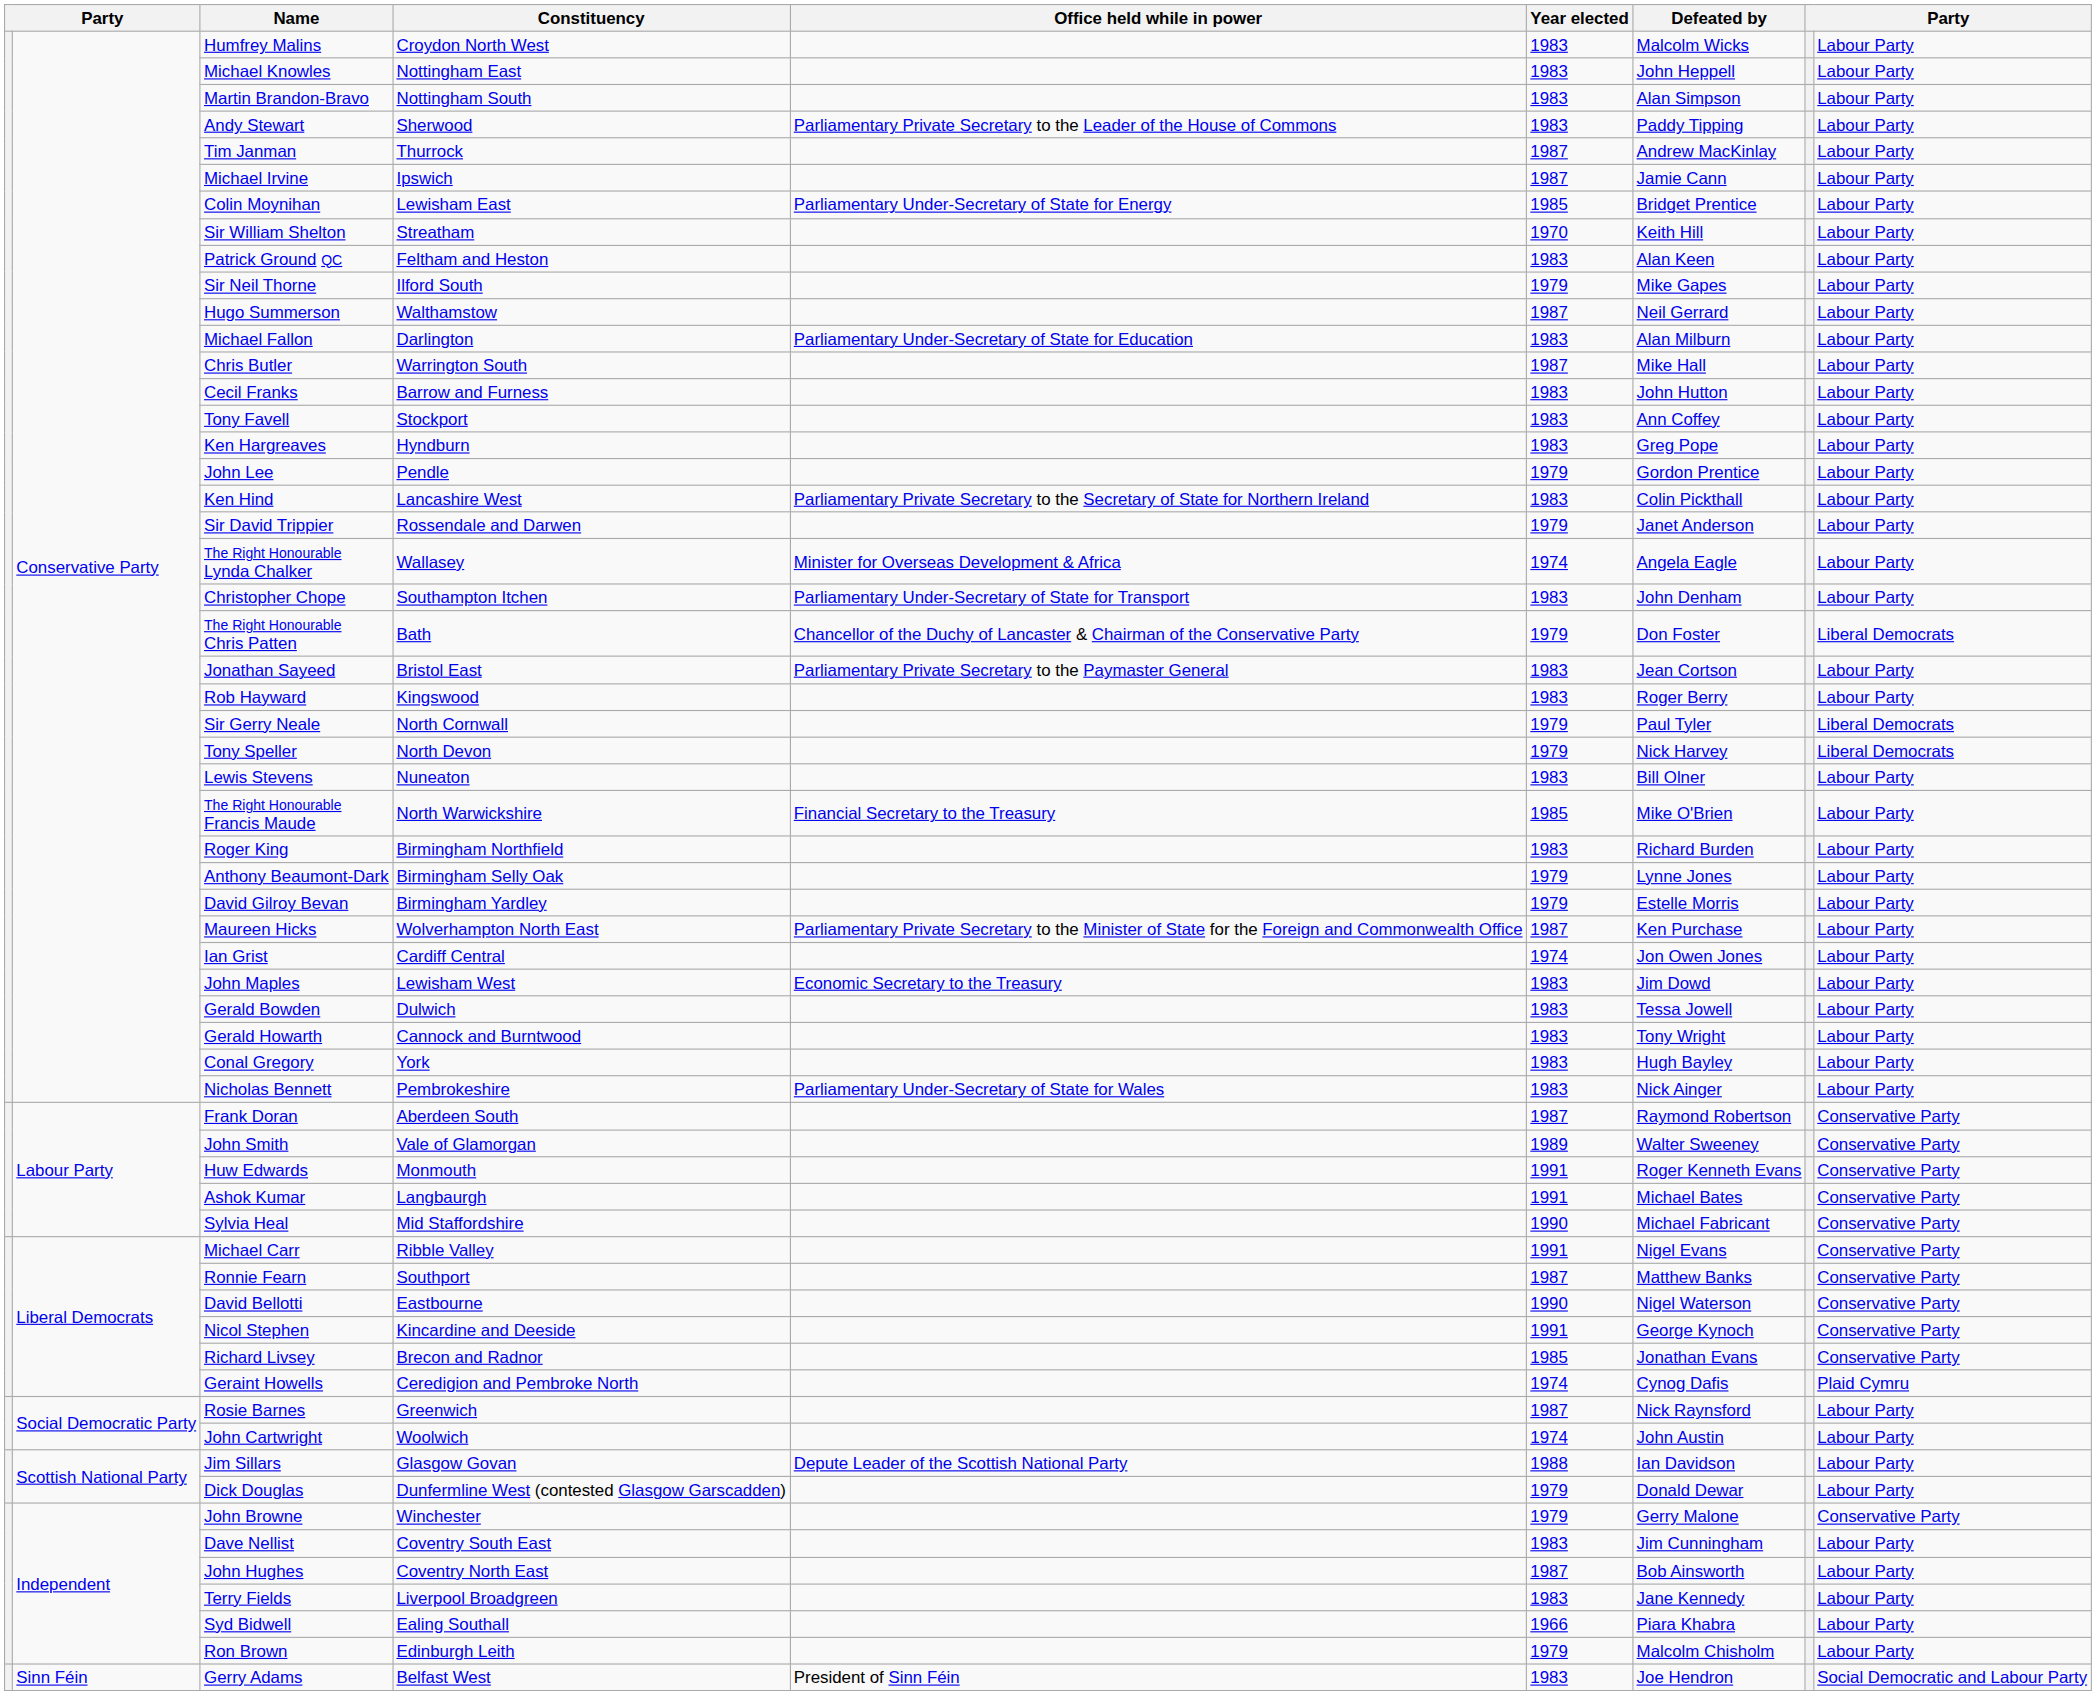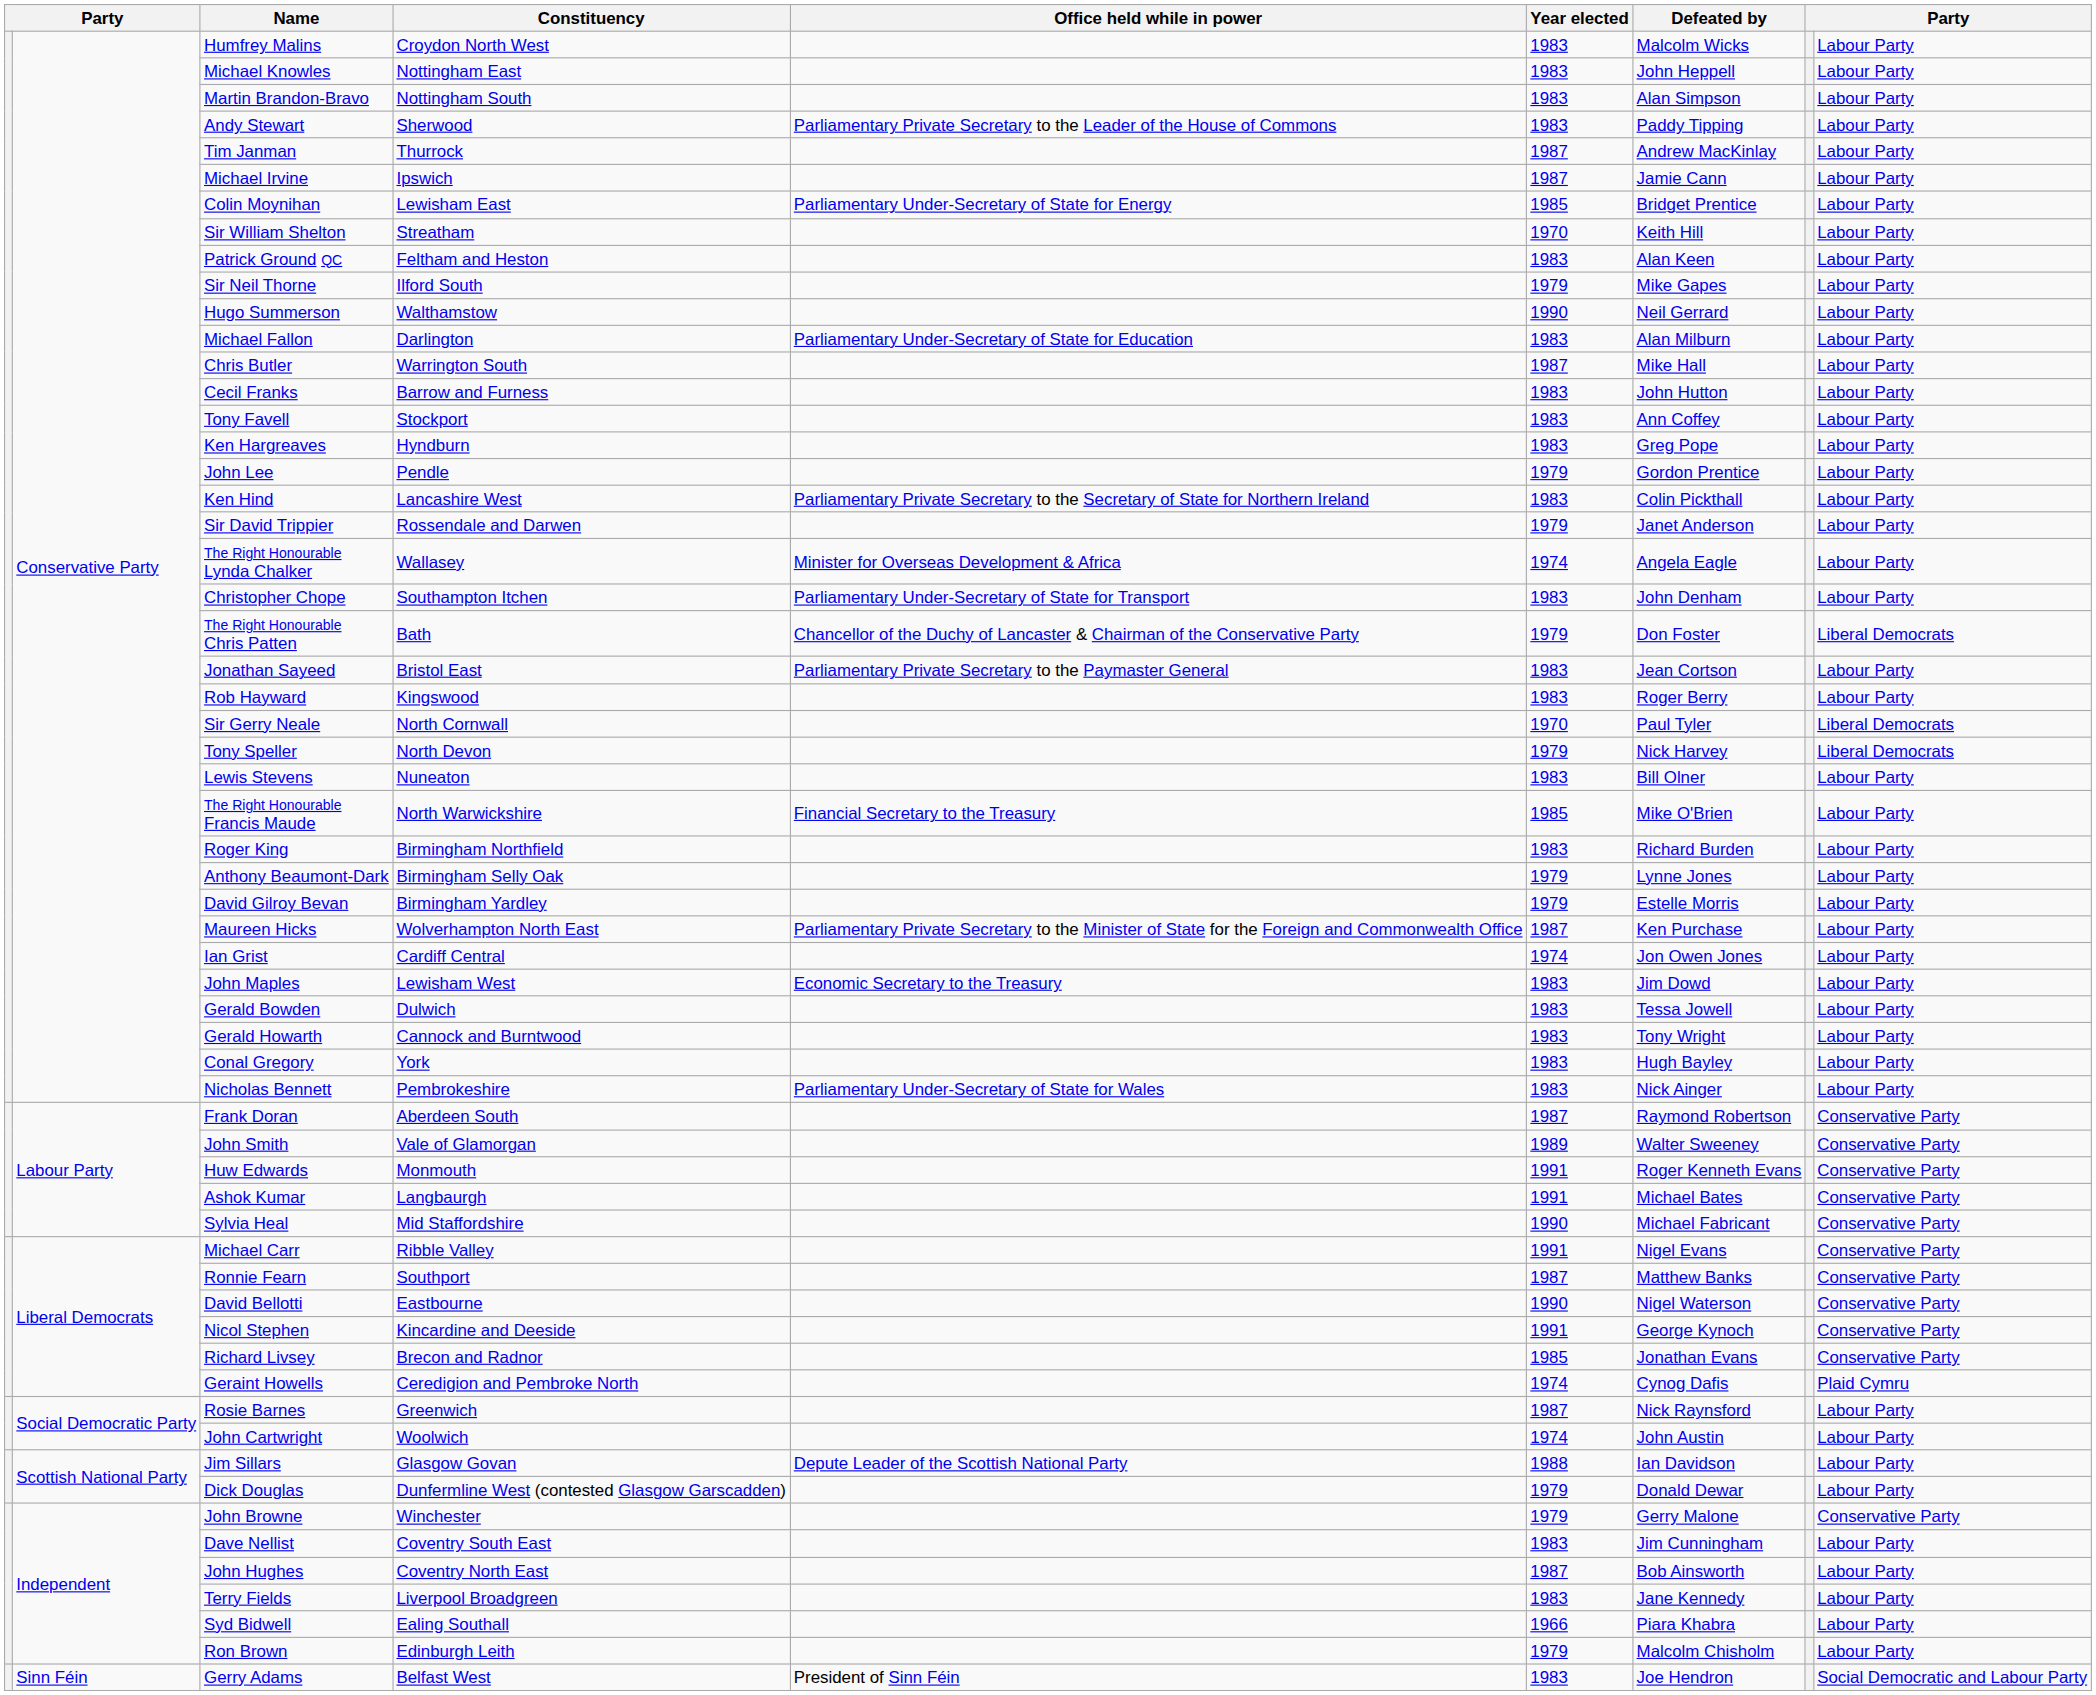(1549, 312) 1987 -> (1549, 312) 1990
(1549, 724) 1979 -> (1549, 724) 1970
